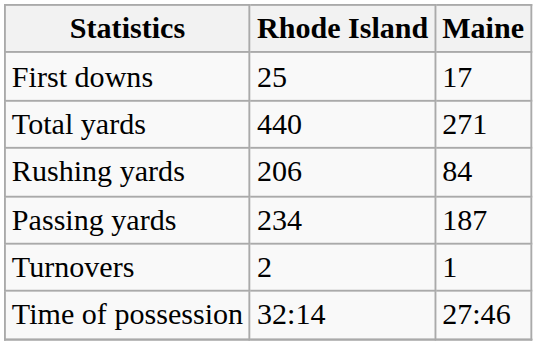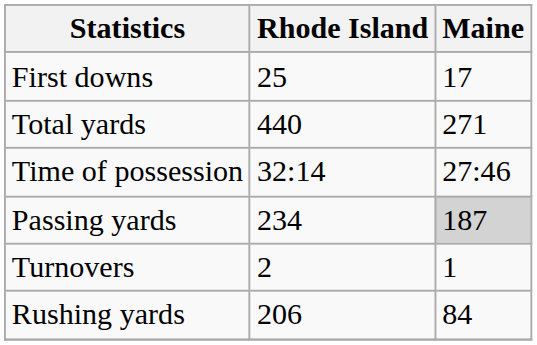rows swapped: (98, 171) <-> (127, 314)
(465, 219) no background -> (465, 219) lightgrey background
